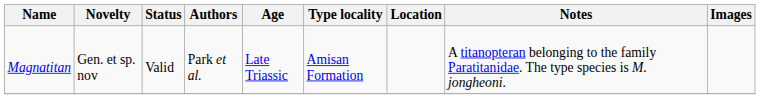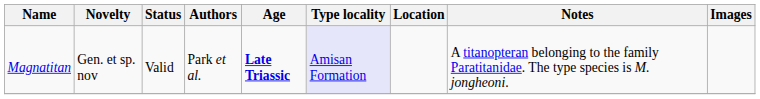(267, 67) normal -> (268, 67) bold
(335, 67) no background -> (338, 67) lavender background
